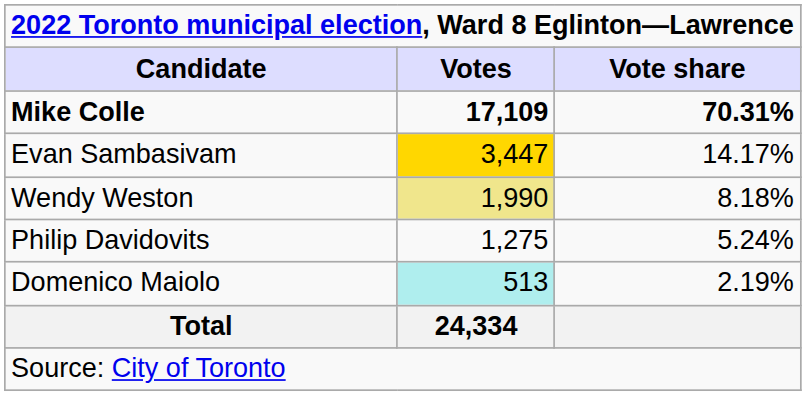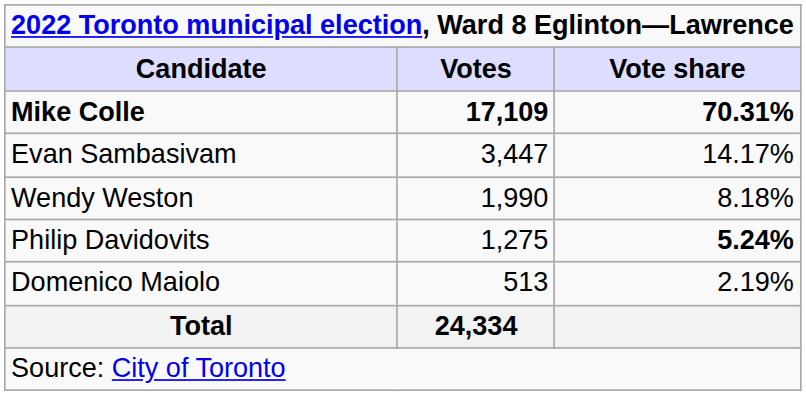(515, 154) gold background -> (515, 154) no background
(515, 197) khaki background -> (515, 197) no background
(756, 240) normal -> (756, 240) bold
(526, 283) paleturquoise background -> (526, 283) no background
